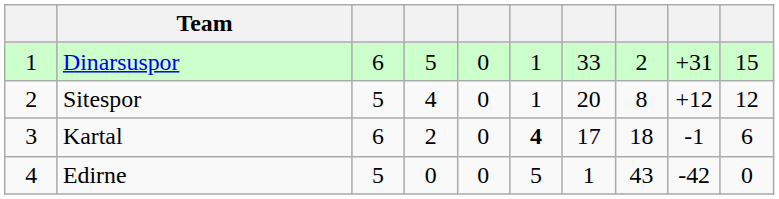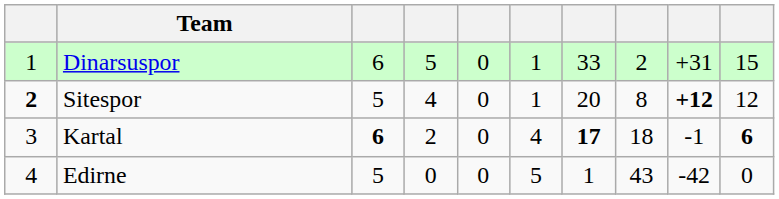(31, 99) normal -> (31, 99) bold
(694, 99) normal -> (694, 99) bold
(378, 136) normal -> (378, 136) bold
(536, 136) bold -> (536, 136) normal
(589, 136) normal -> (589, 136) bold
(747, 136) normal -> (747, 136) bold
